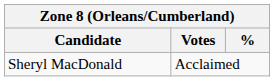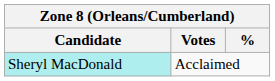(65, 64) no background -> (65, 64) paleturquoise background
